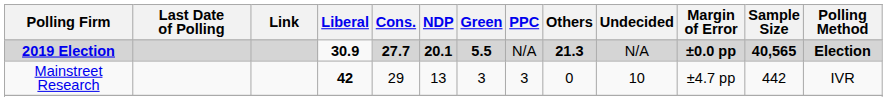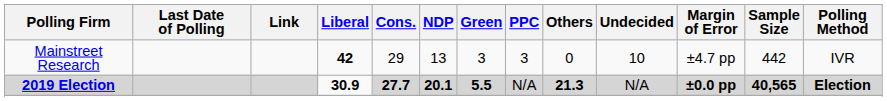rows swapped: (69, 78) <-> (69, 50)
